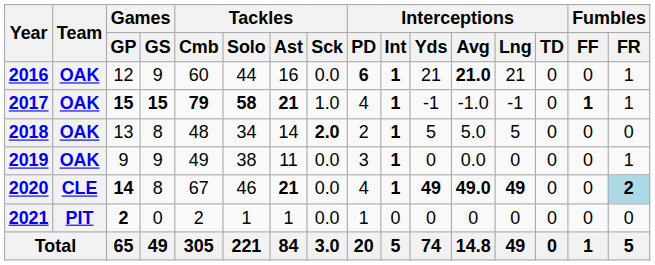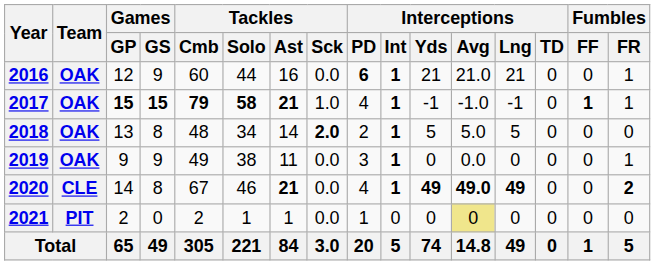(473, 75) bold -> (473, 75) normal
(123, 189) bold -> (123, 189) normal
(629, 189) lightblue background -> (629, 189) no background
(124, 217) bold -> (124, 217) normal
(473, 217) no background -> (473, 217) khaki background
